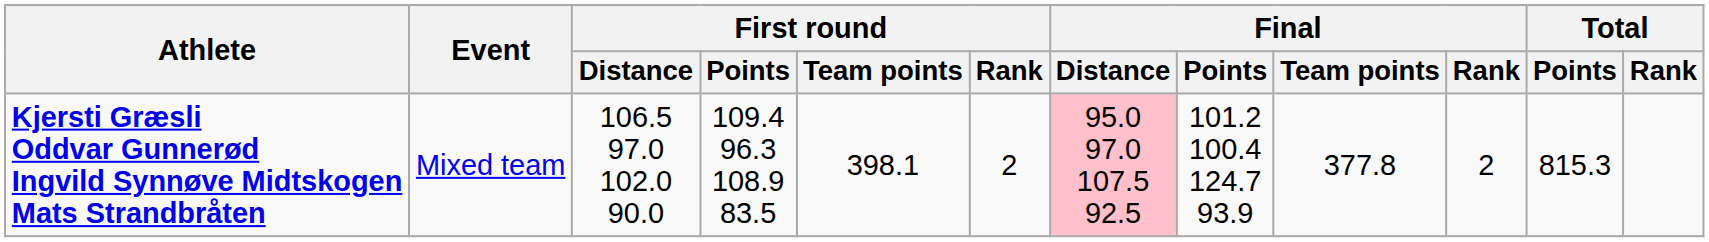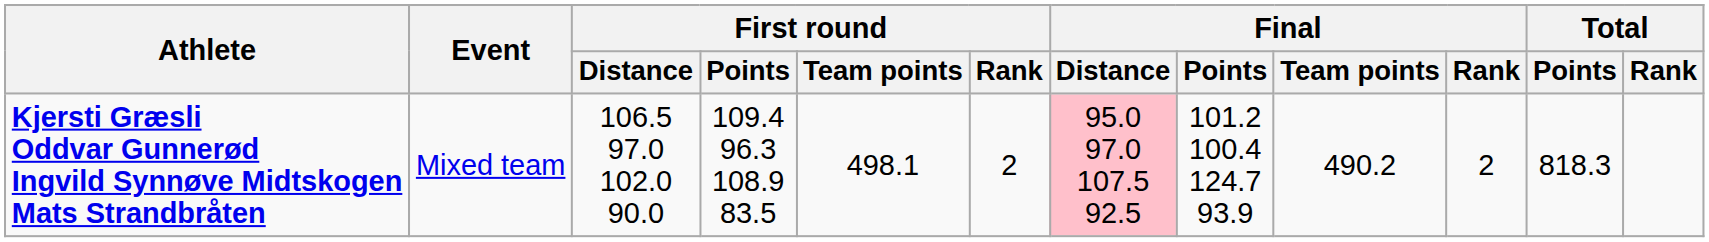(883, 165) 398.1 -> (883, 165) 498.1
(1360, 165) 377.8 -> (1360, 165) 490.2
(1575, 165) 815.3 -> (1575, 165) 818.3
